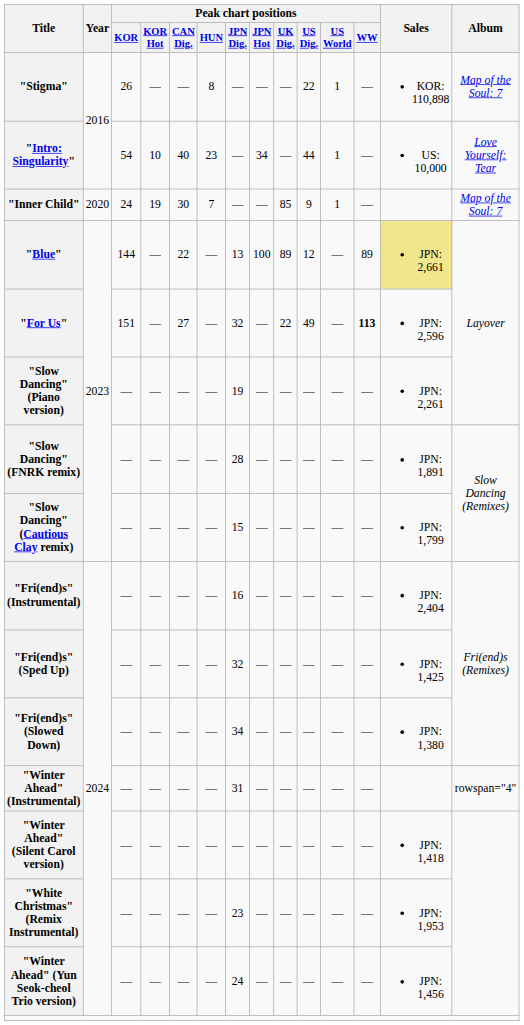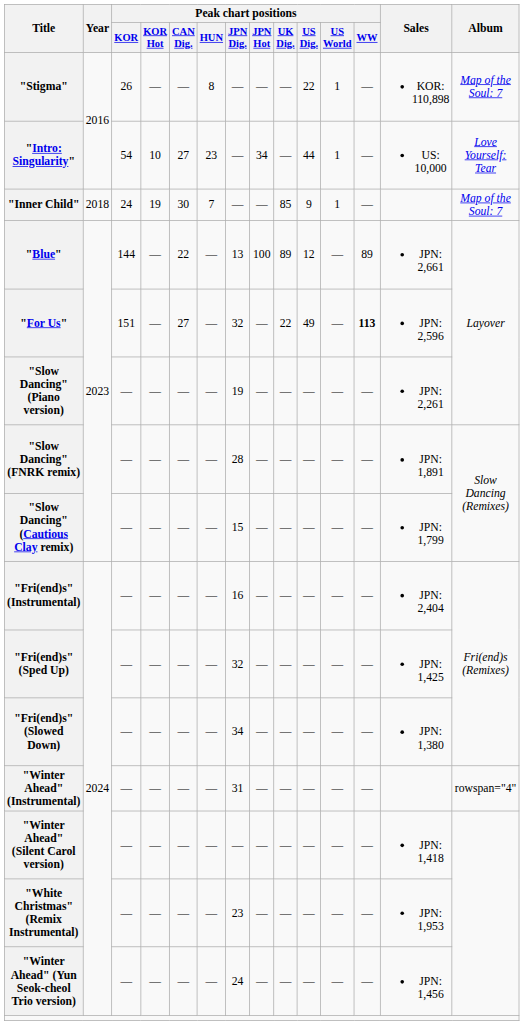(183, 155) 40 -> (183, 155) 27
(97, 204) 2020 -> (97, 204) 2018
(416, 261) khaki background -> (416, 261) no background
